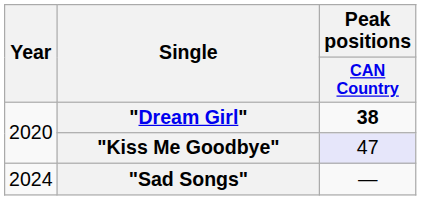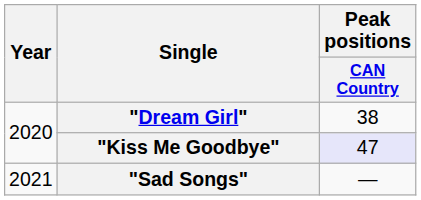(368, 117) bold -> (368, 117) normal
(31, 179) 2024 -> (31, 179) 2021
